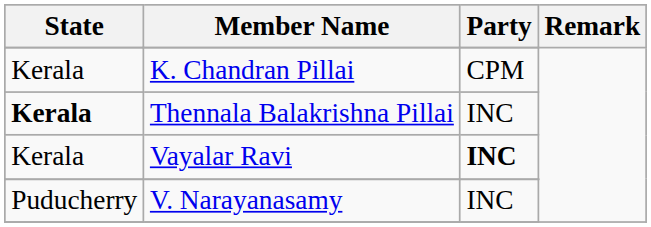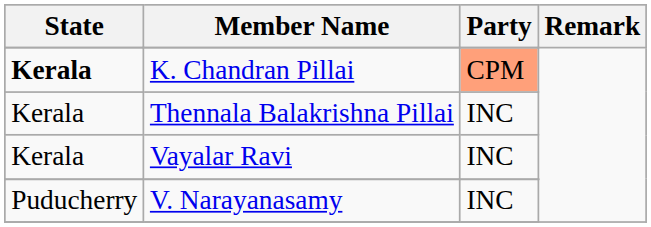(48, 69) normal -> (51, 69) bold
(495, 69) no background -> (495, 69) lightsalmon background
(51, 112) bold -> (48, 112) normal
(492, 156) bold -> (490, 156) normal
